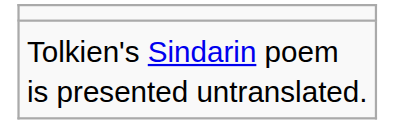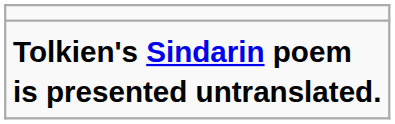(197, 71) normal -> (197, 69) bold
